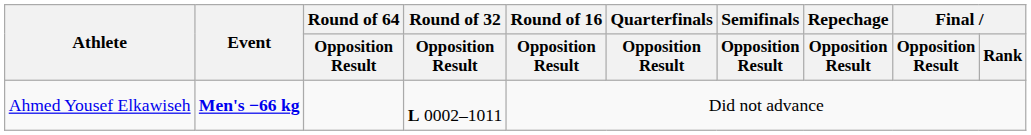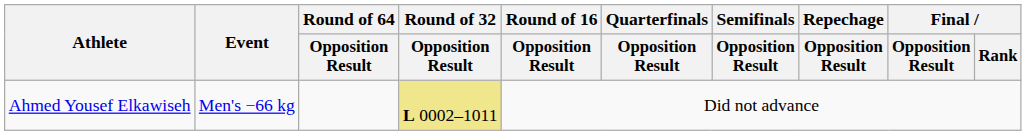(249, 105) bold -> (247, 105) normal
(455, 116) no background -> (450, 116) khaki background
